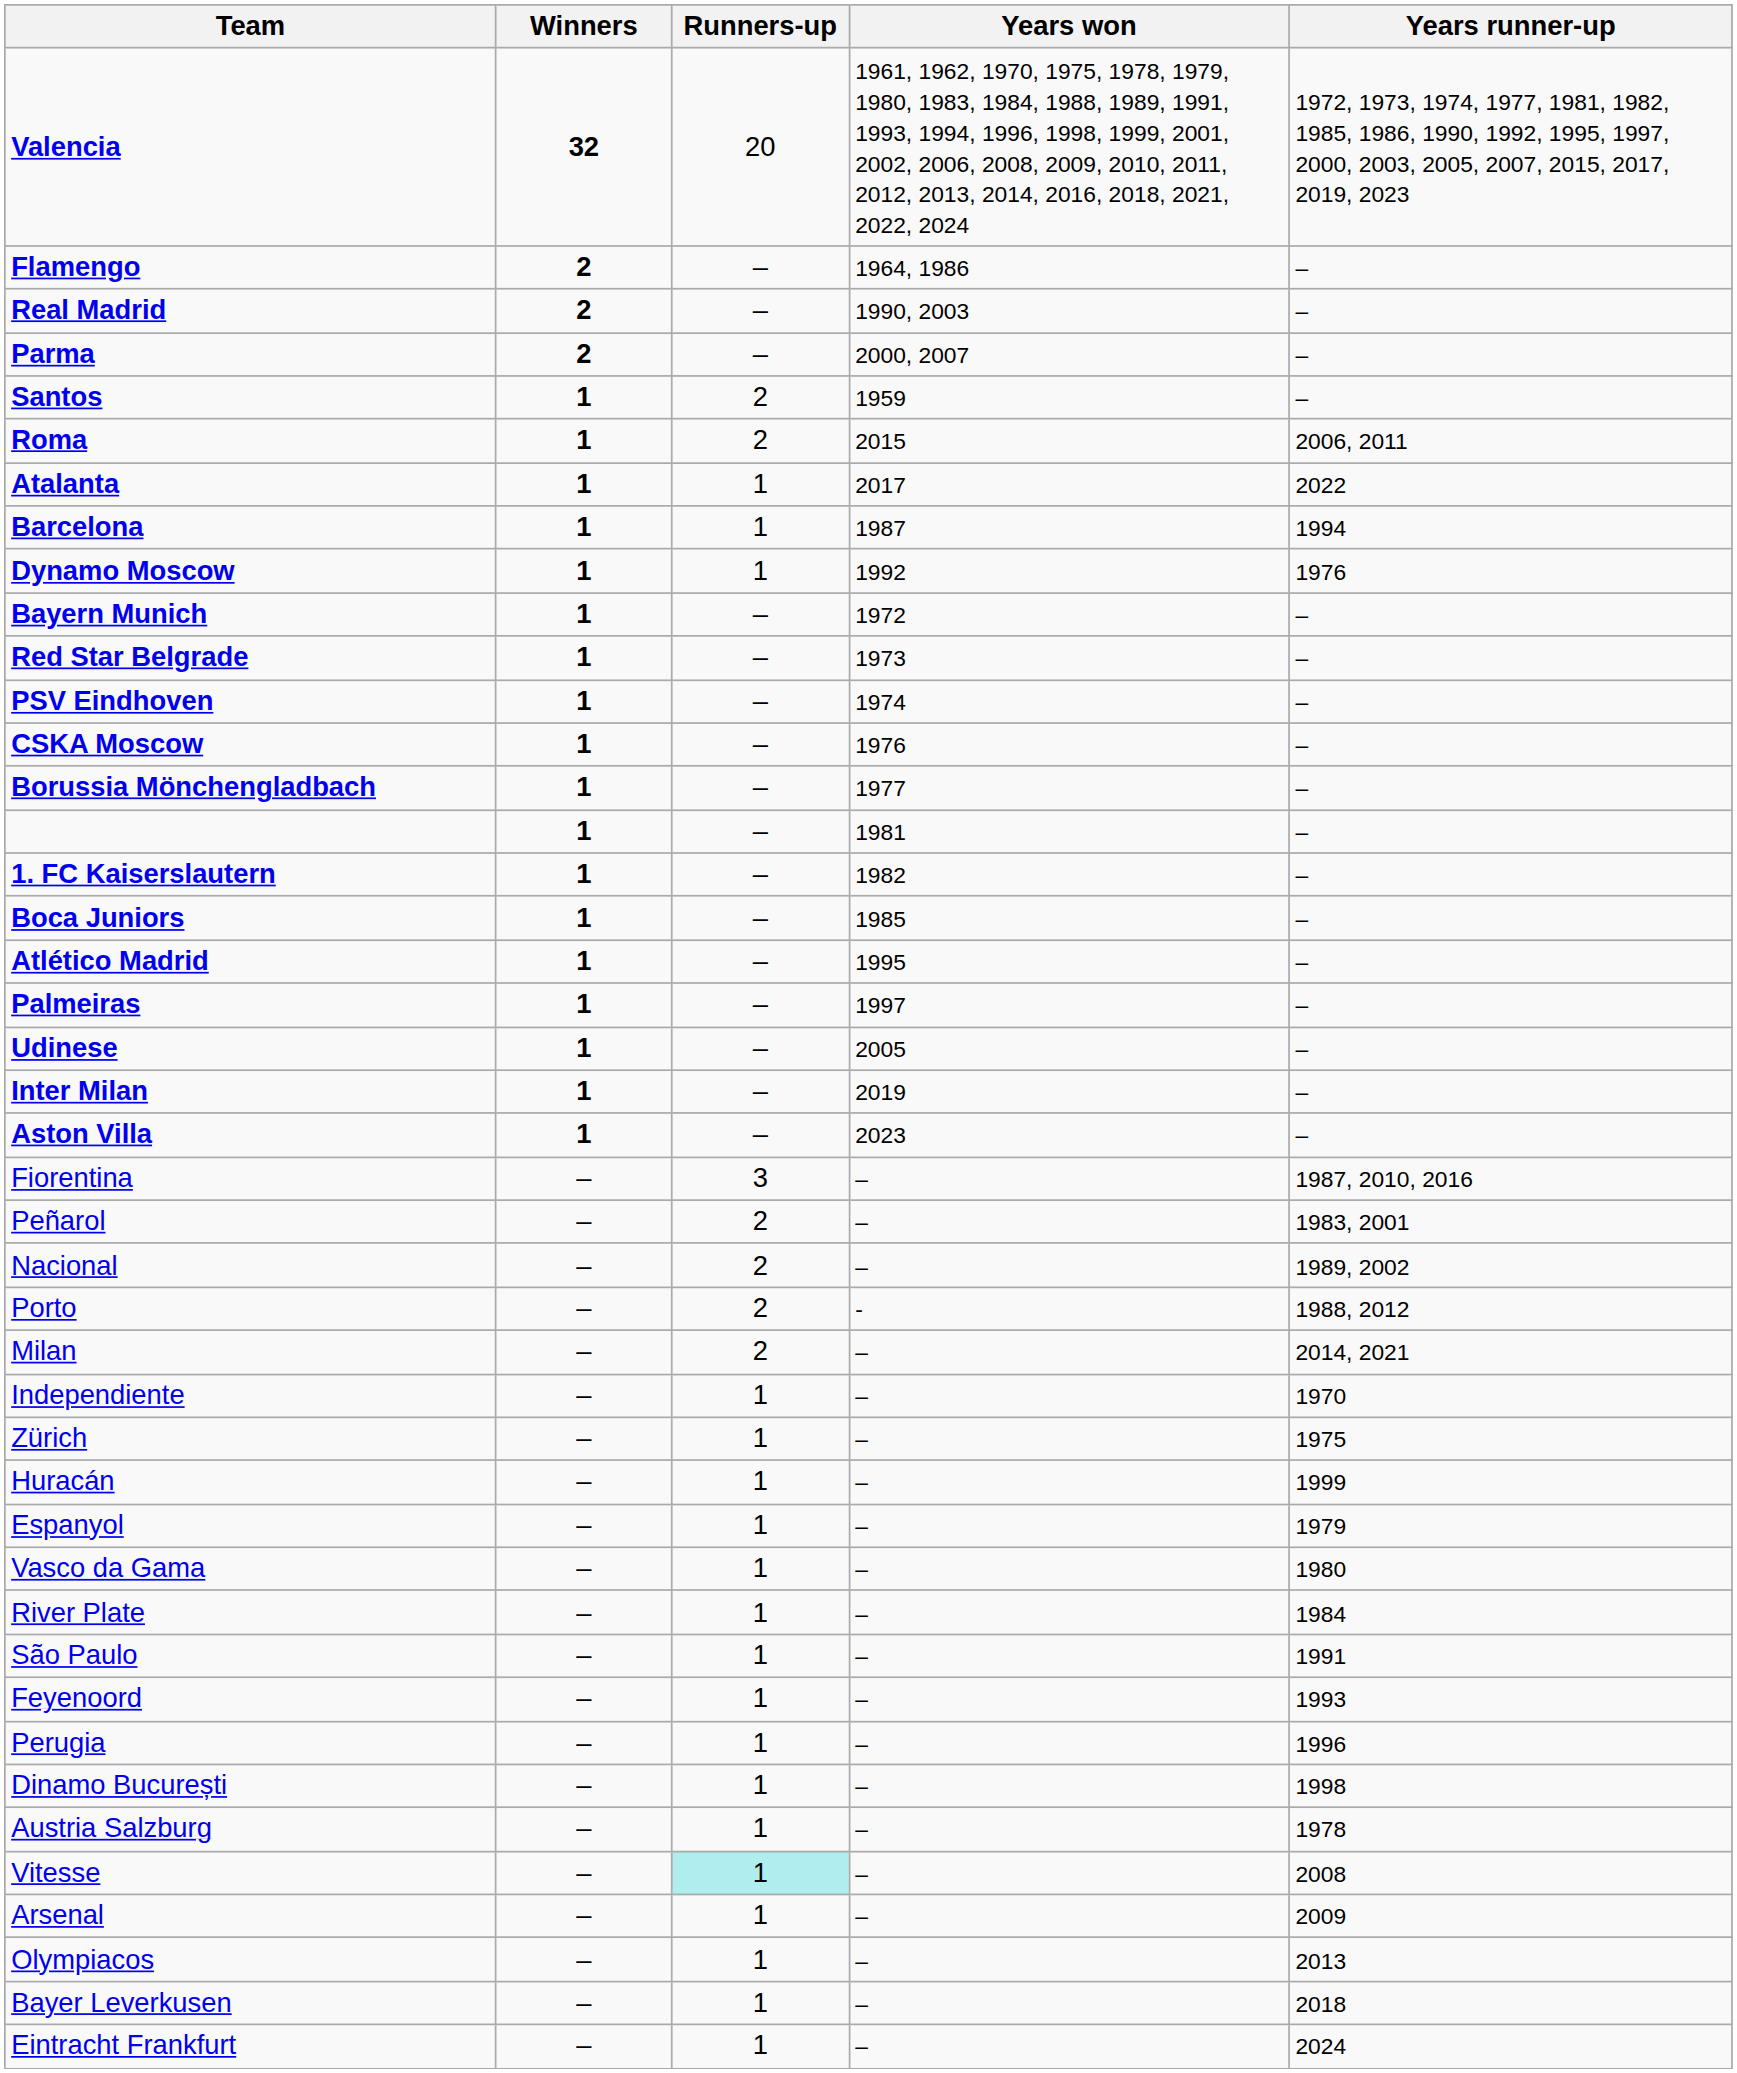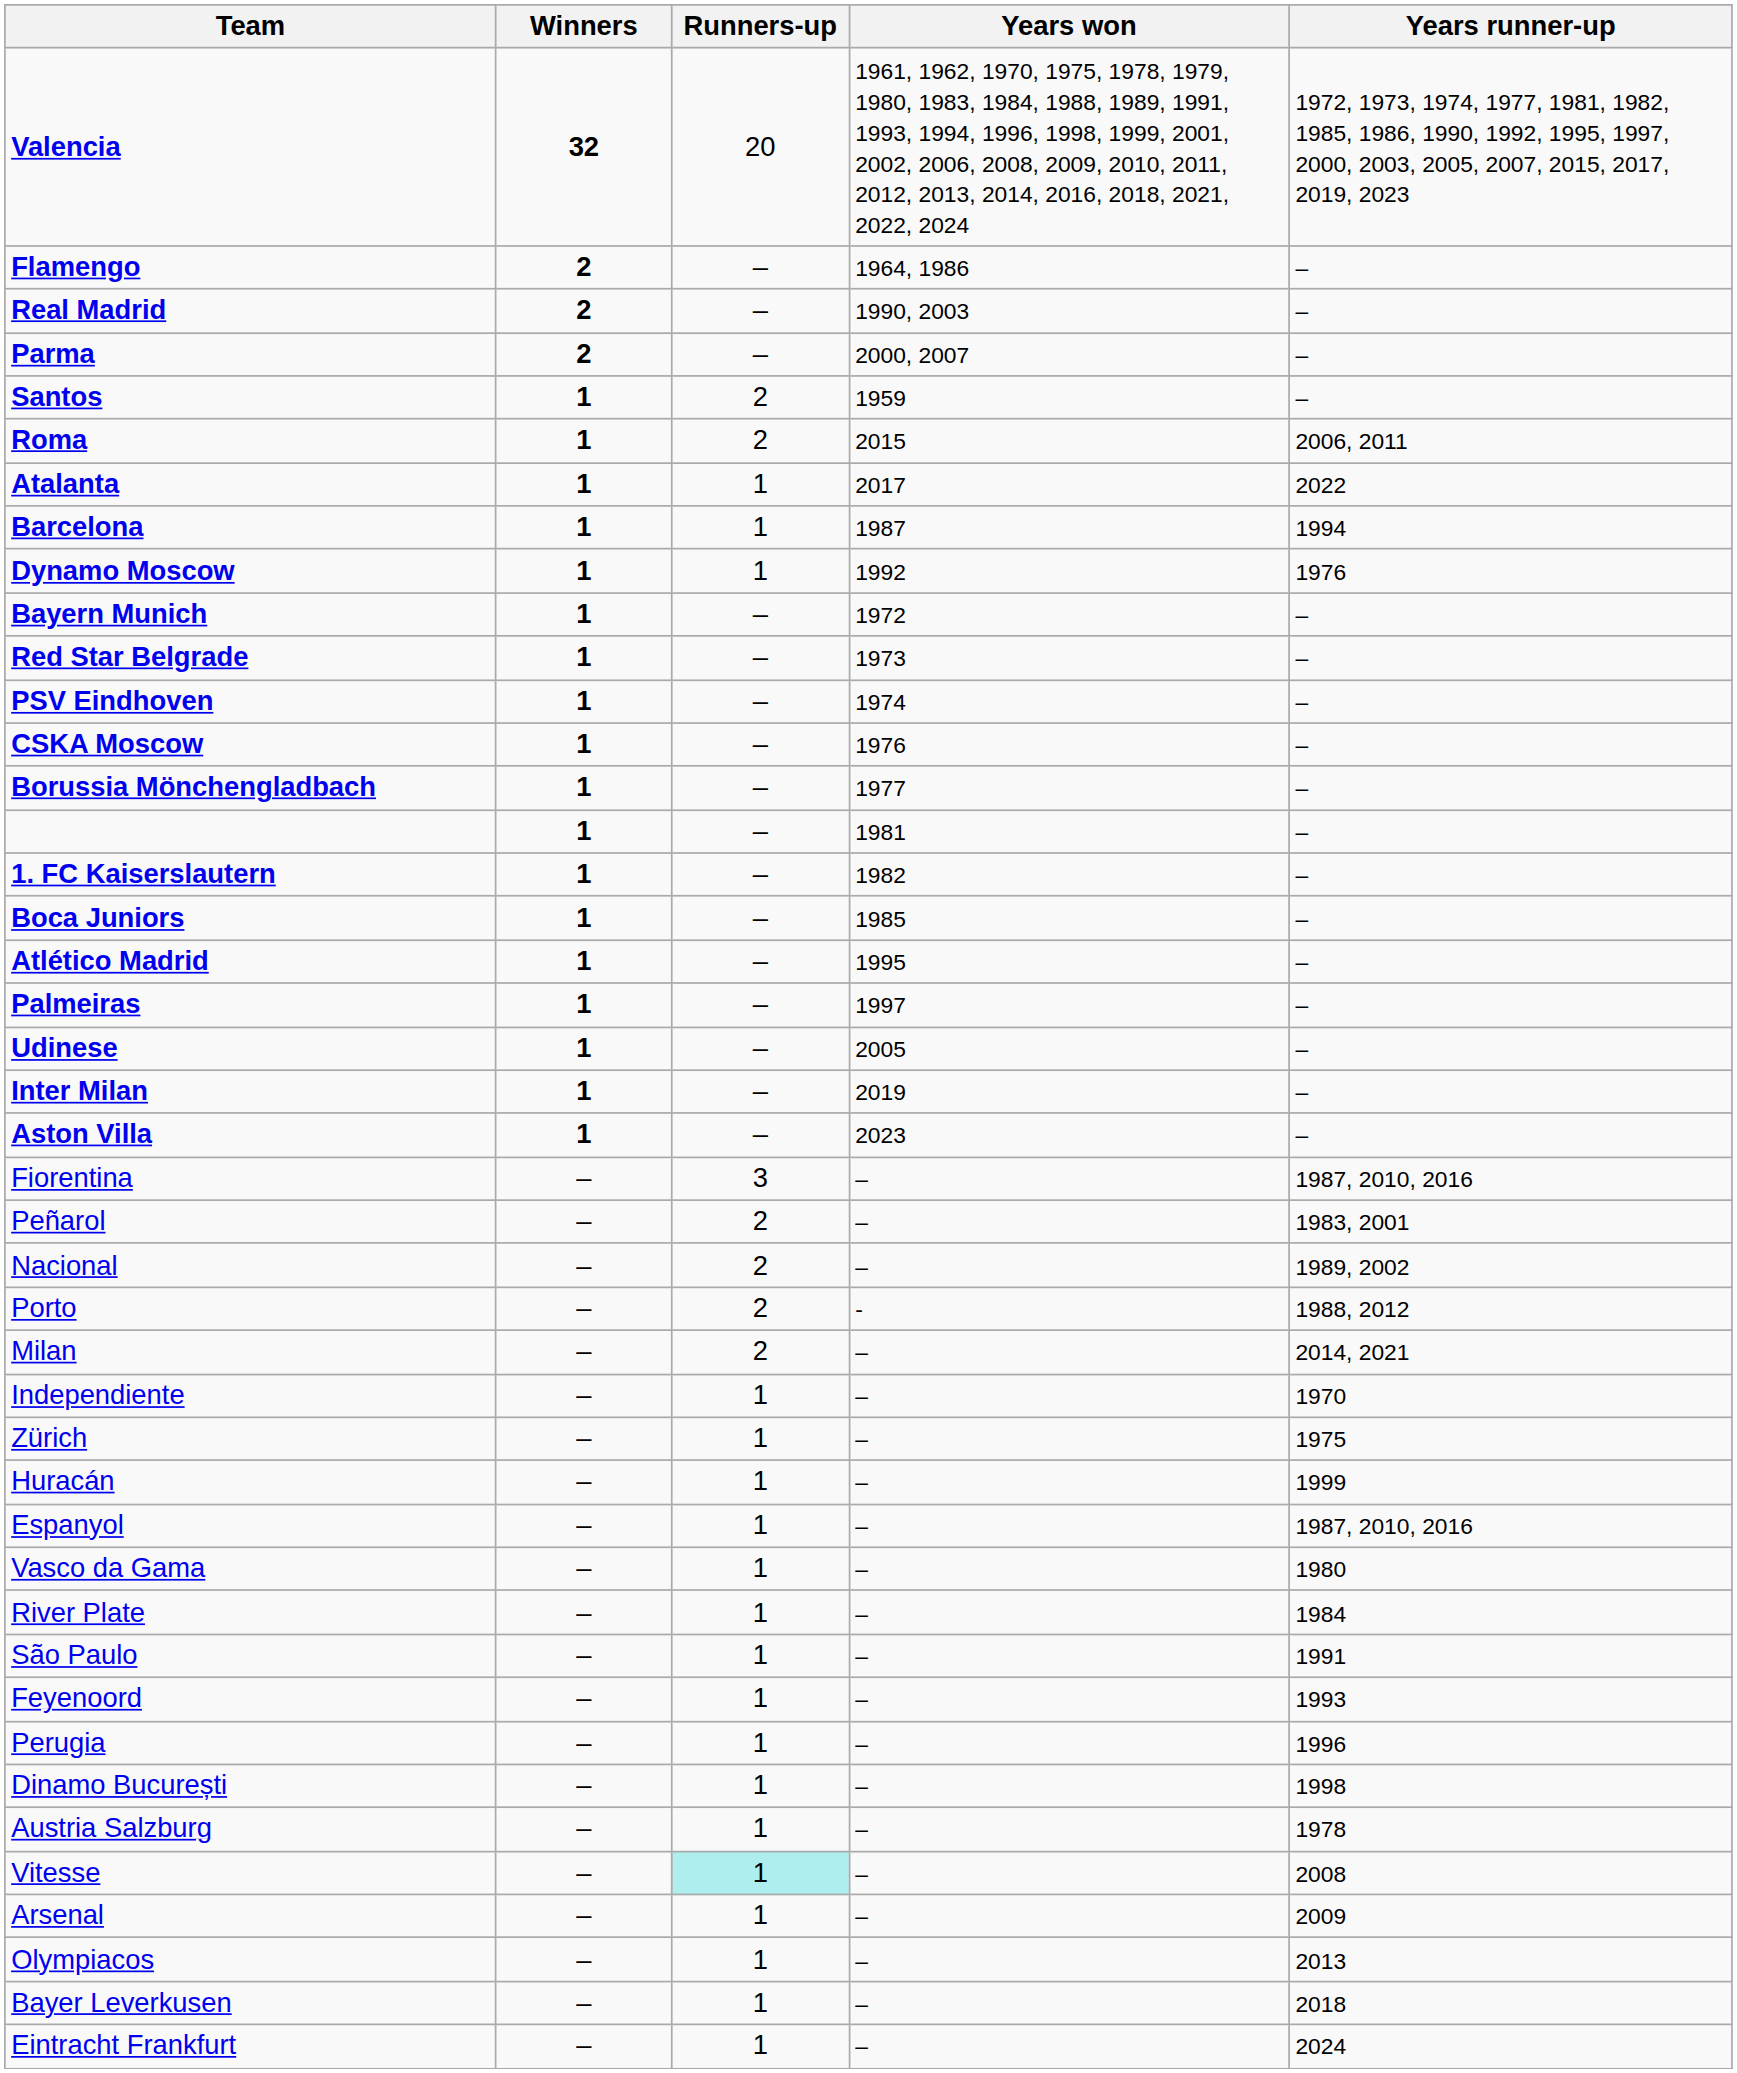(1321, 1526) 1979 -> (1384, 1526) 1987, 2010, 2016
